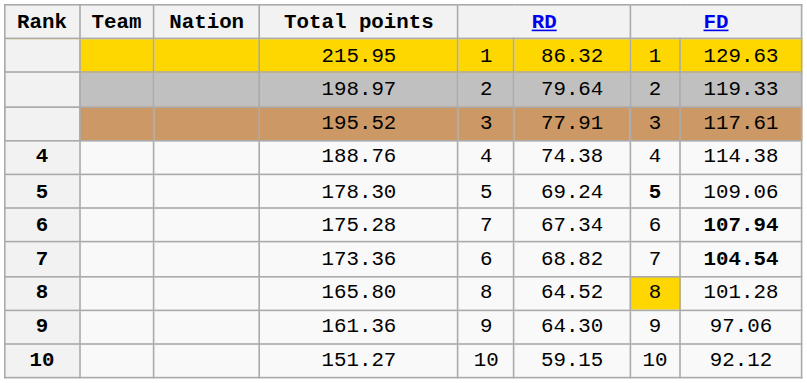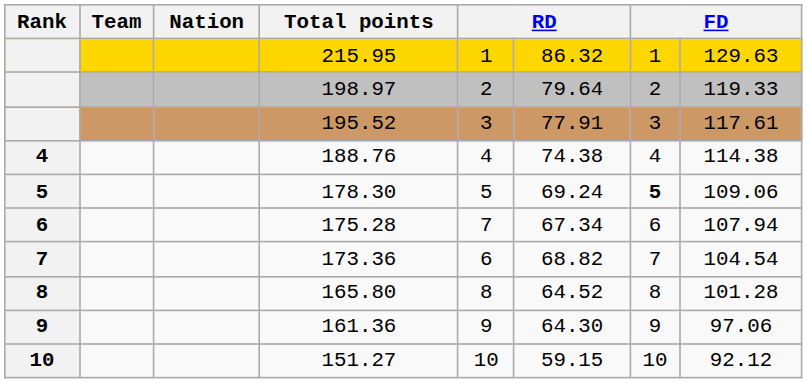(741, 225) bold -> (741, 225) normal
(741, 259) bold -> (741, 259) normal
(655, 293) gold background -> (655, 293) no background
